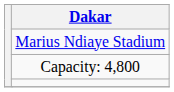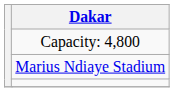(90, 41) Marius Ndiaye Stadium -> (90, 41) Capacity: 4,800
(90, 66) Capacity: 4,800 -> (90, 66) Marius Ndiaye Stadium
